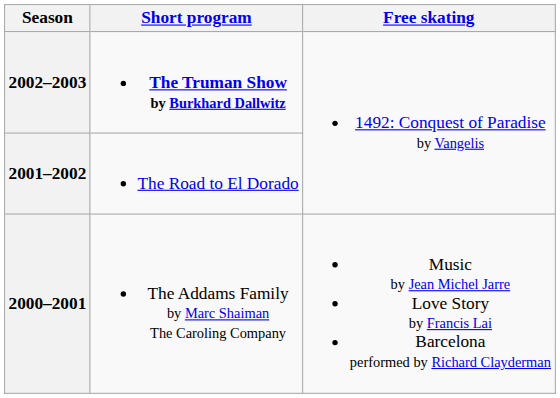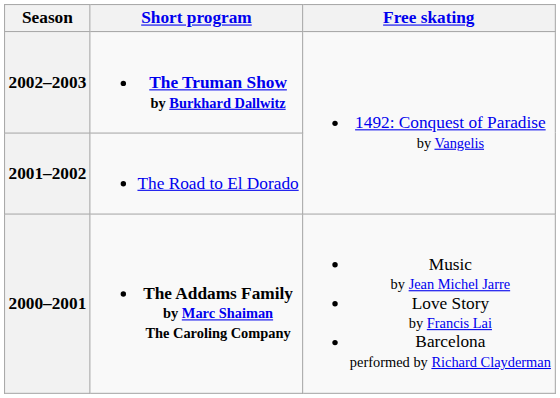(196, 313) normal -> (196, 313) bold
